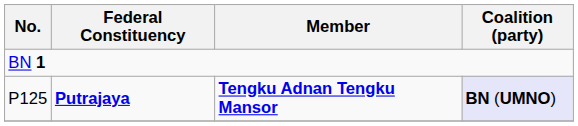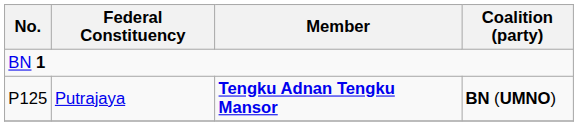(92, 98) bold -> (90, 98) normal
(511, 98) lavender background -> (511, 98) no background
